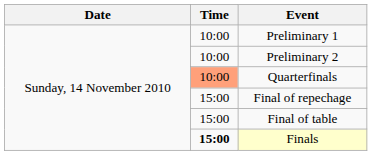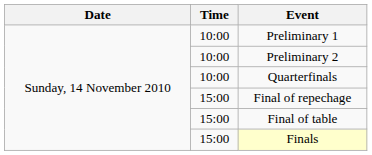(214, 77) lightsalmon background -> (214, 77) no background
(214, 139) bold -> (214, 139) normal
